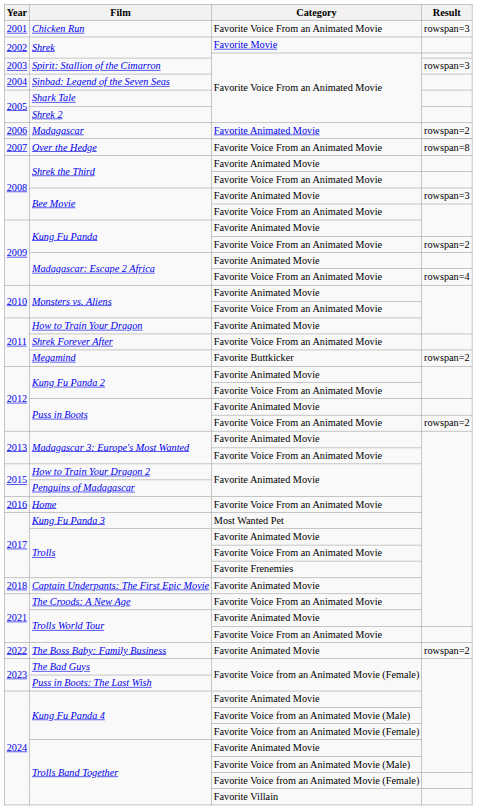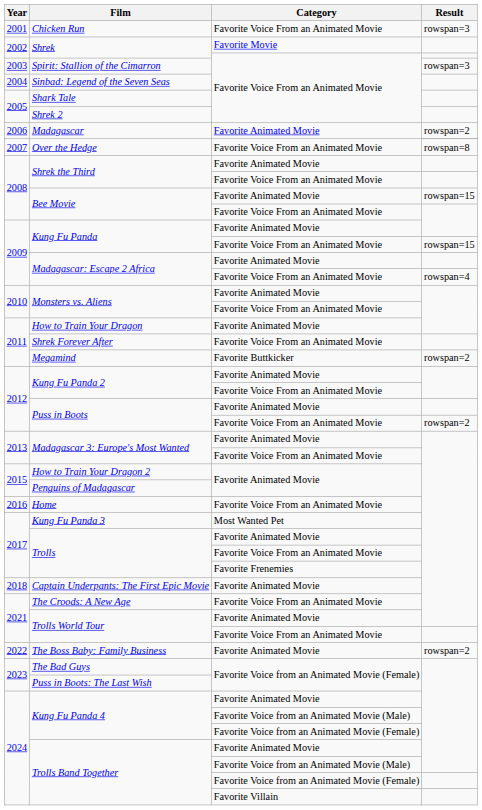(447, 195) rowspan=3 -> (449, 195) rowspan=15
(447, 244) rowspan=2 -> (449, 244) rowspan=15
